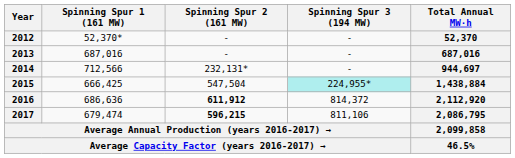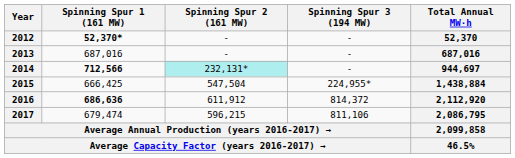(103, 38) normal -> (103, 38) bold
(103, 69) normal -> (103, 69) bold
(226, 69) no background -> (226, 69) paleturquoise background
(349, 84) paleturquoise background -> (349, 84) no background
(103, 99) normal -> (103, 99) bold
(226, 99) bold -> (226, 99) normal
(226, 115) bold -> (226, 115) normal
